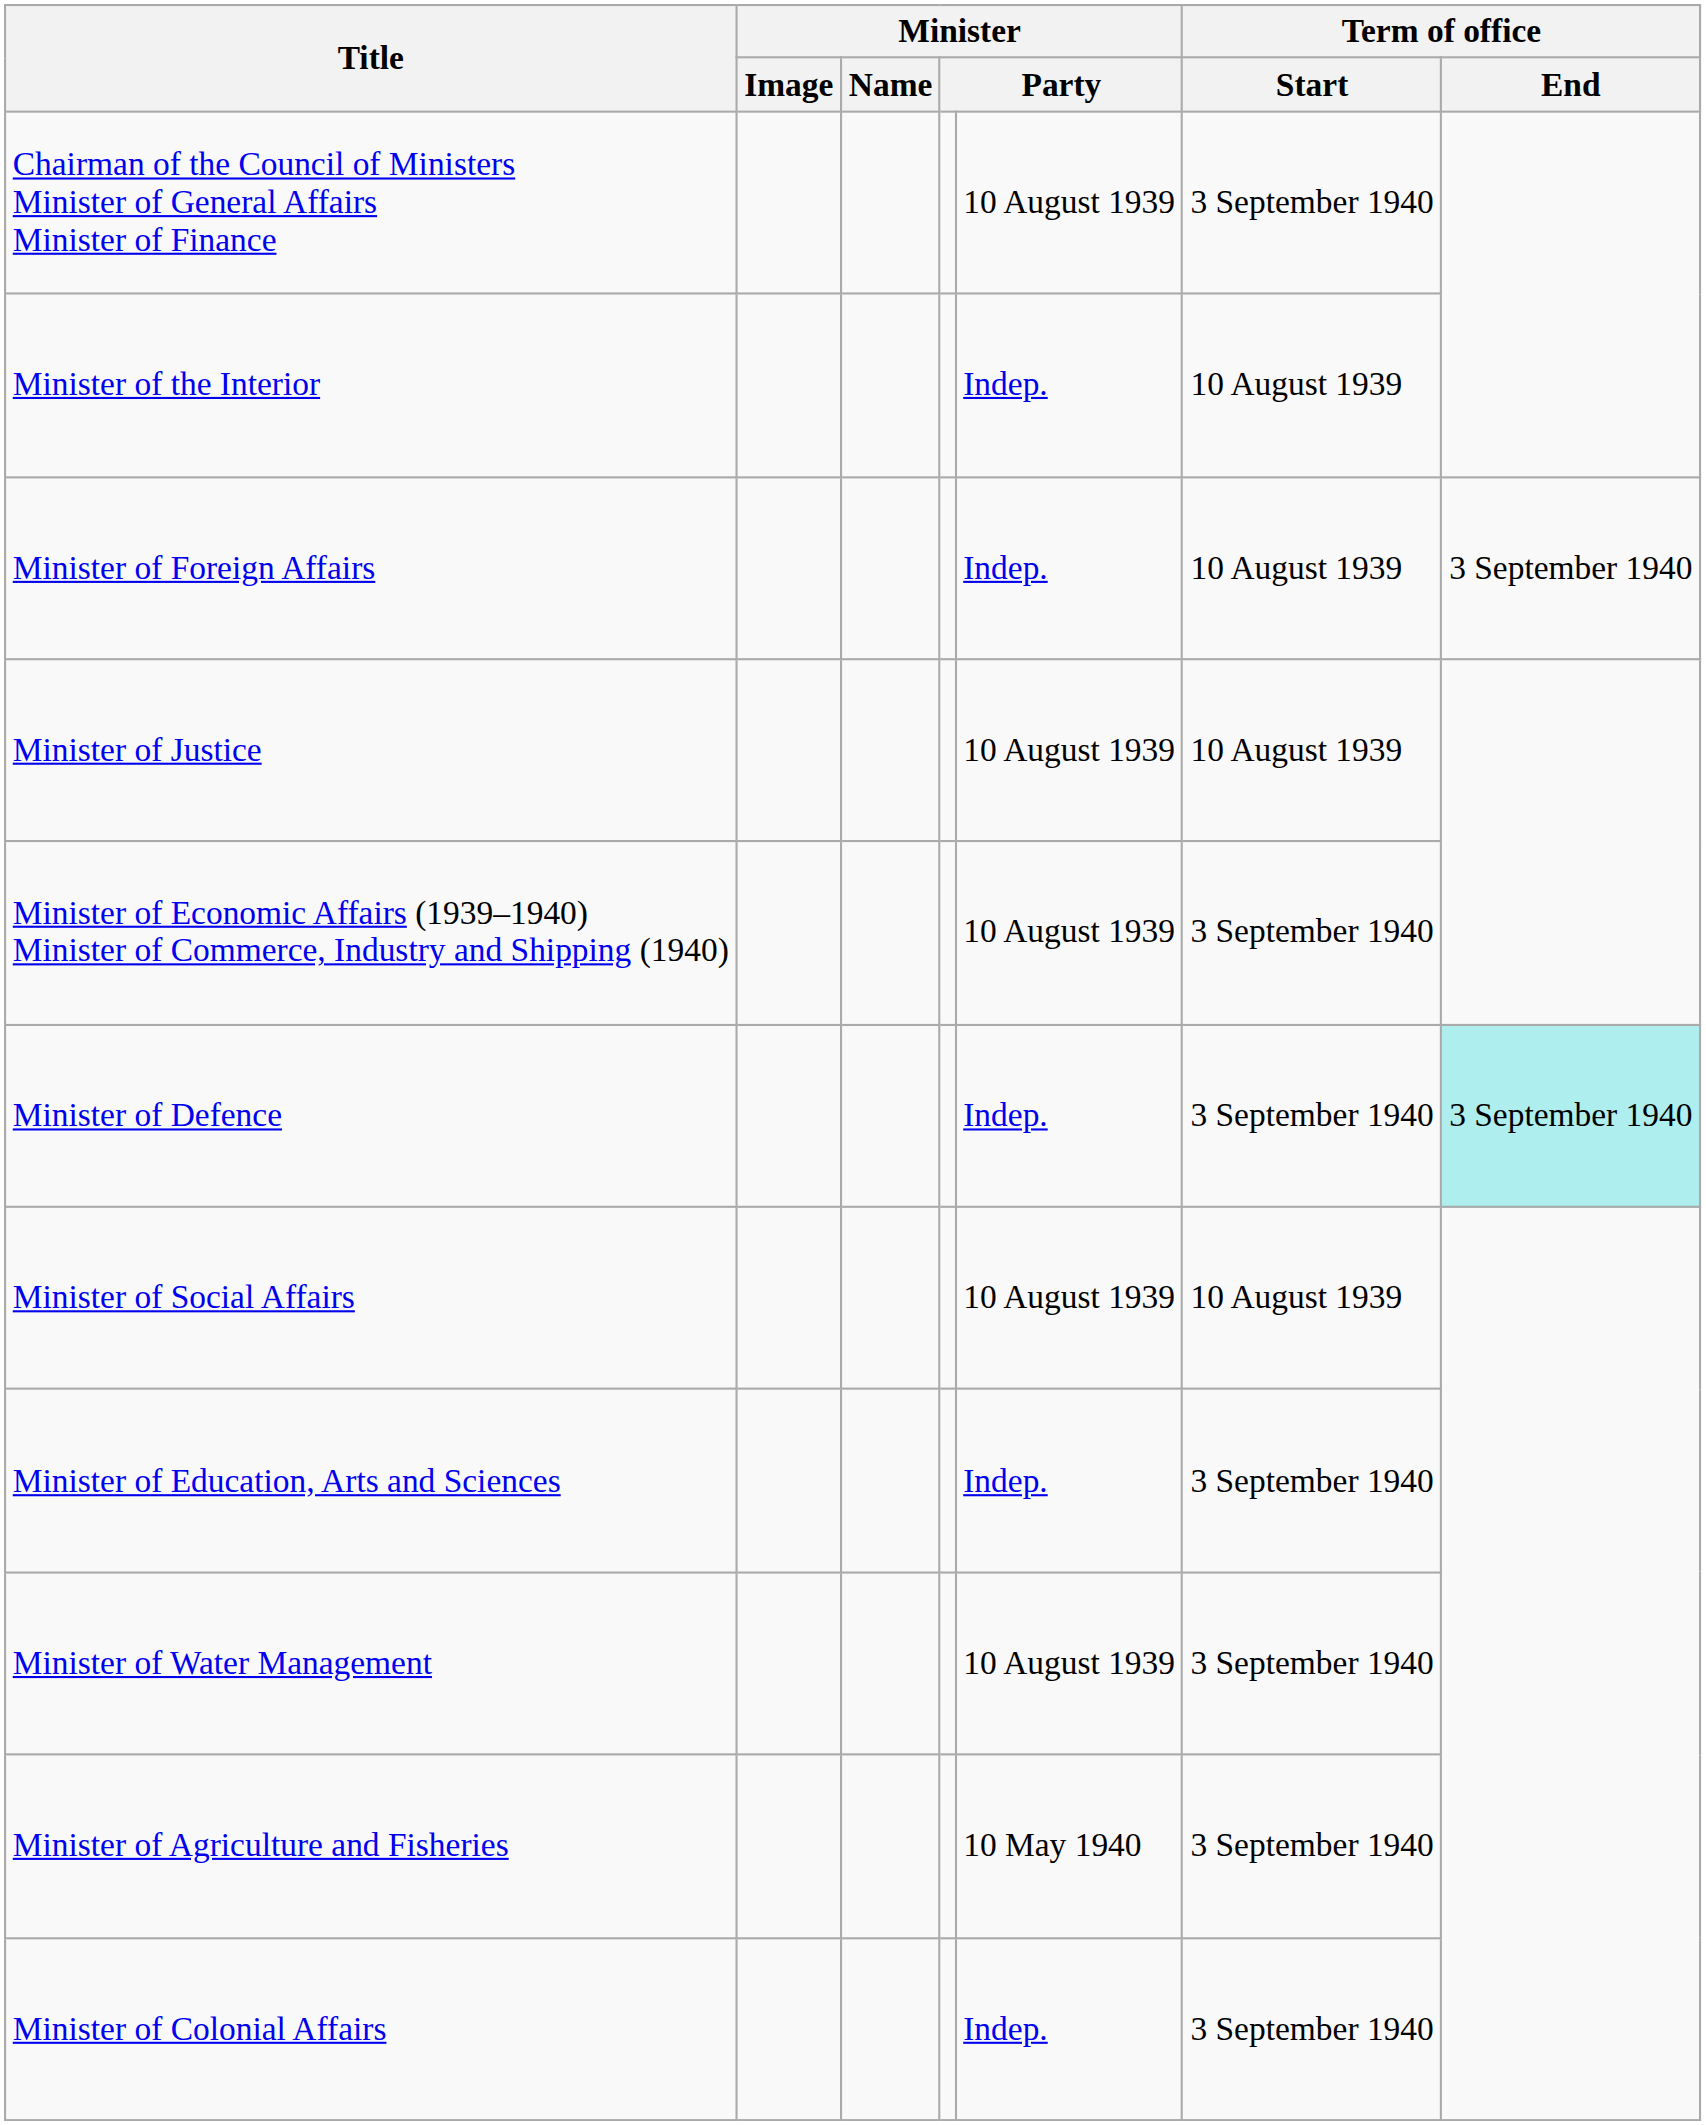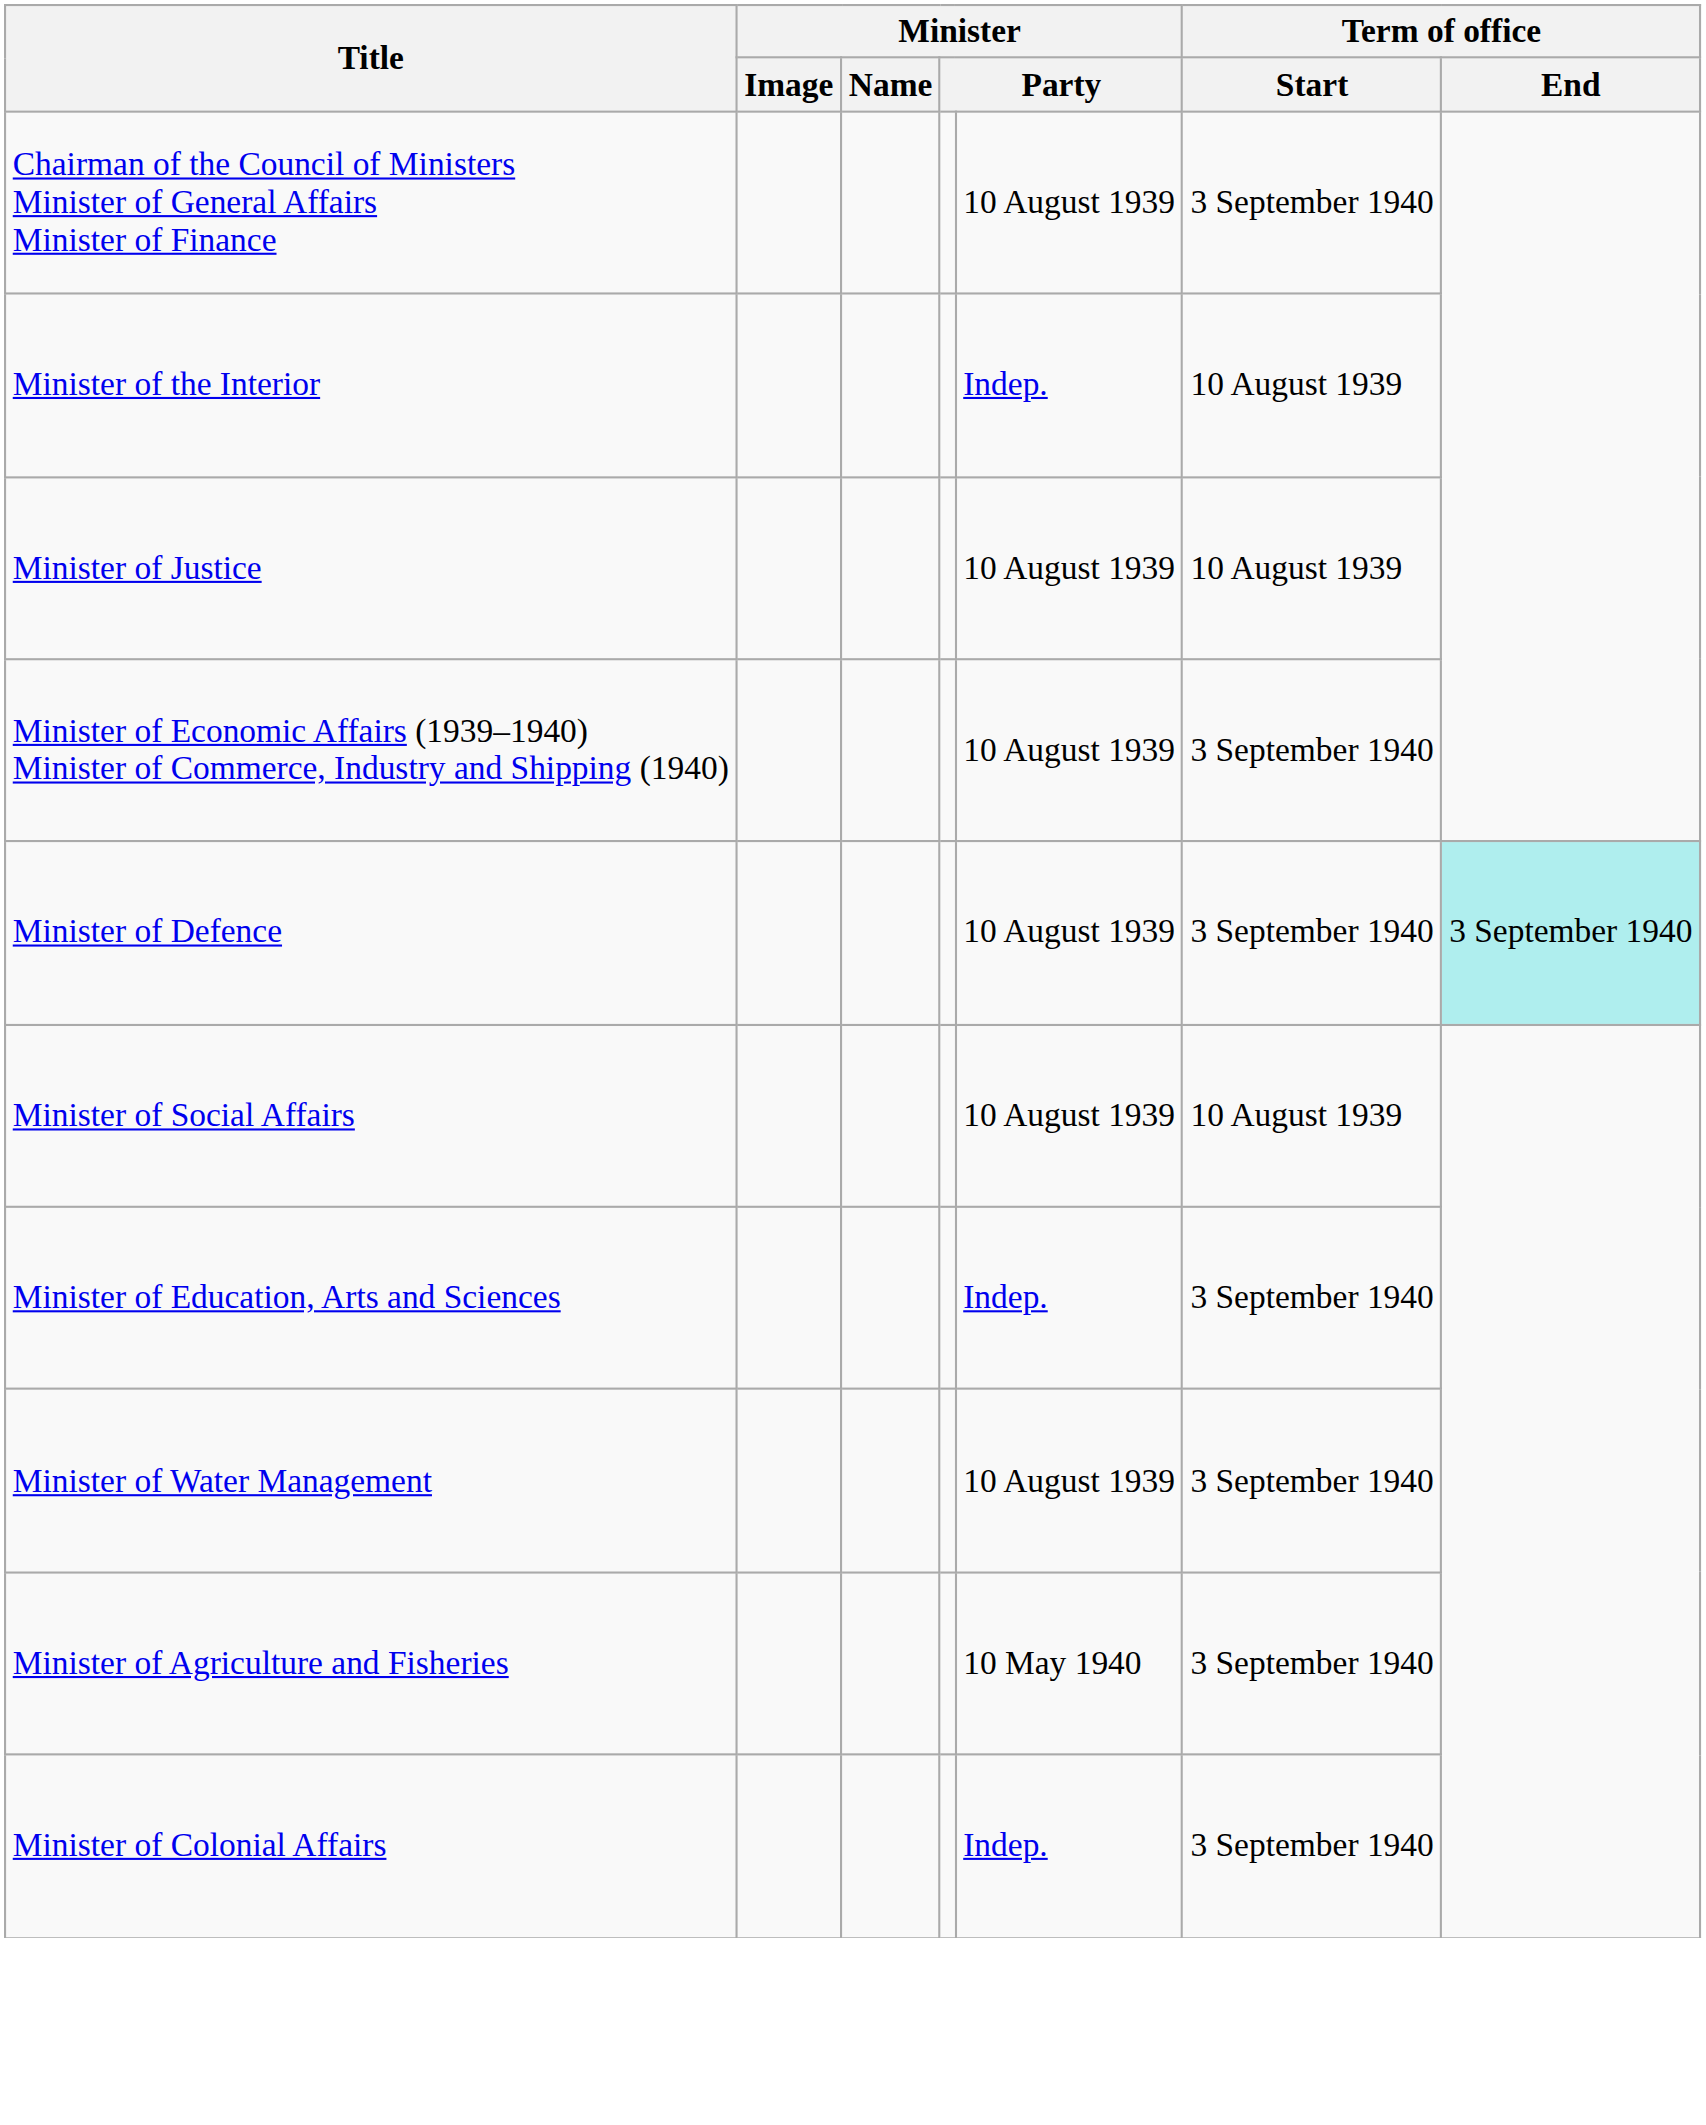- row: (194, 567)
(1005, 1114) Indep. -> (1069, 932) 10 August 1939
